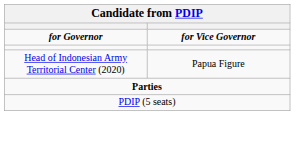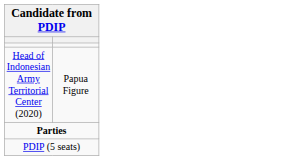- row: (76, 37)
